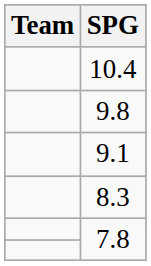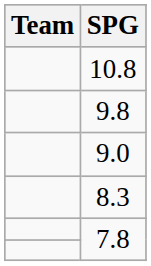(113, 68) 10.4 -> (113, 68) 10.8
(113, 153) 9.1 -> (113, 153) 9.0
